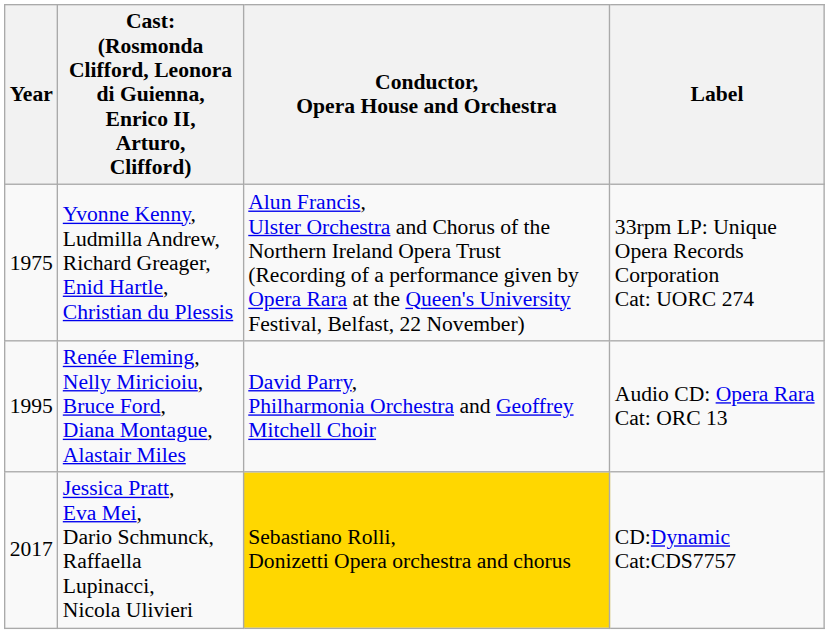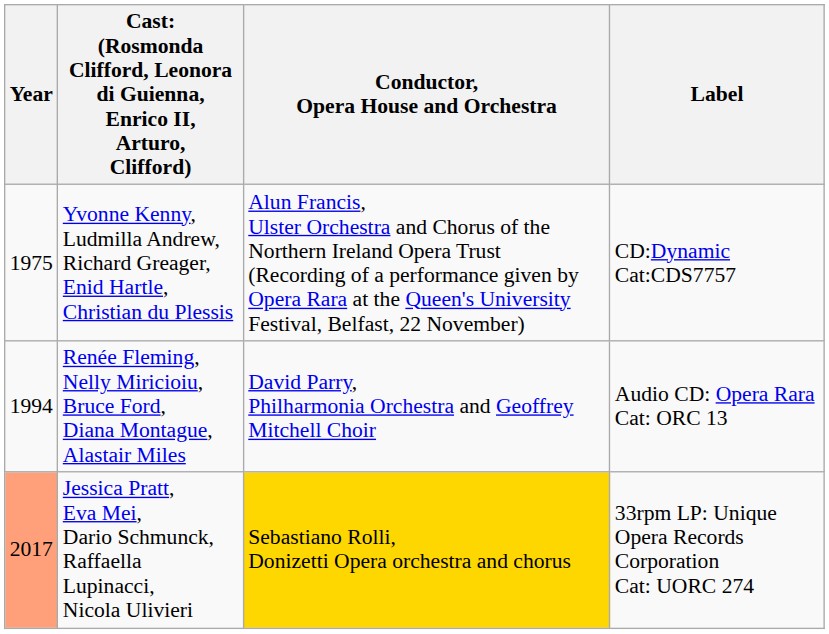(696, 262) 33rpm LP: Unique Opera Records Corporation Cat: UORC 274 -> (675, 262) CD:Dynamic Cat:CDS7757
(31, 406) 1995 -> (31, 406) 1994
(31, 549) no background -> (31, 549) lightsalmon background
(675, 549) CD:Dynamic Cat:CDS7757 -> (696, 549) 33rpm LP: Unique Opera Records Corporation Cat: UORC 274
